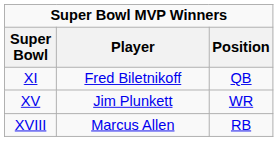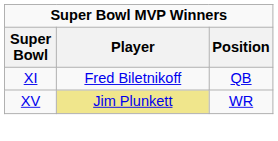(133, 101) no background -> (133, 101) khaki background
- row: (31, 124)
